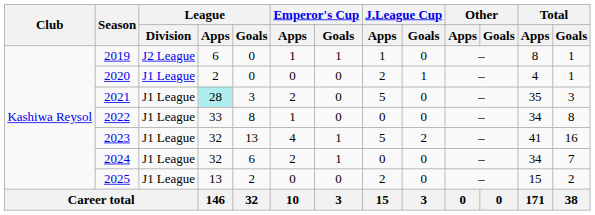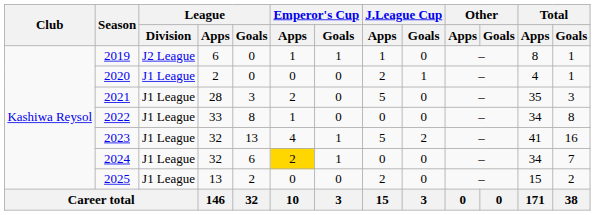(215, 96) paleturquoise background -> (215, 96) no background
(292, 158) no background -> (292, 158) gold background
